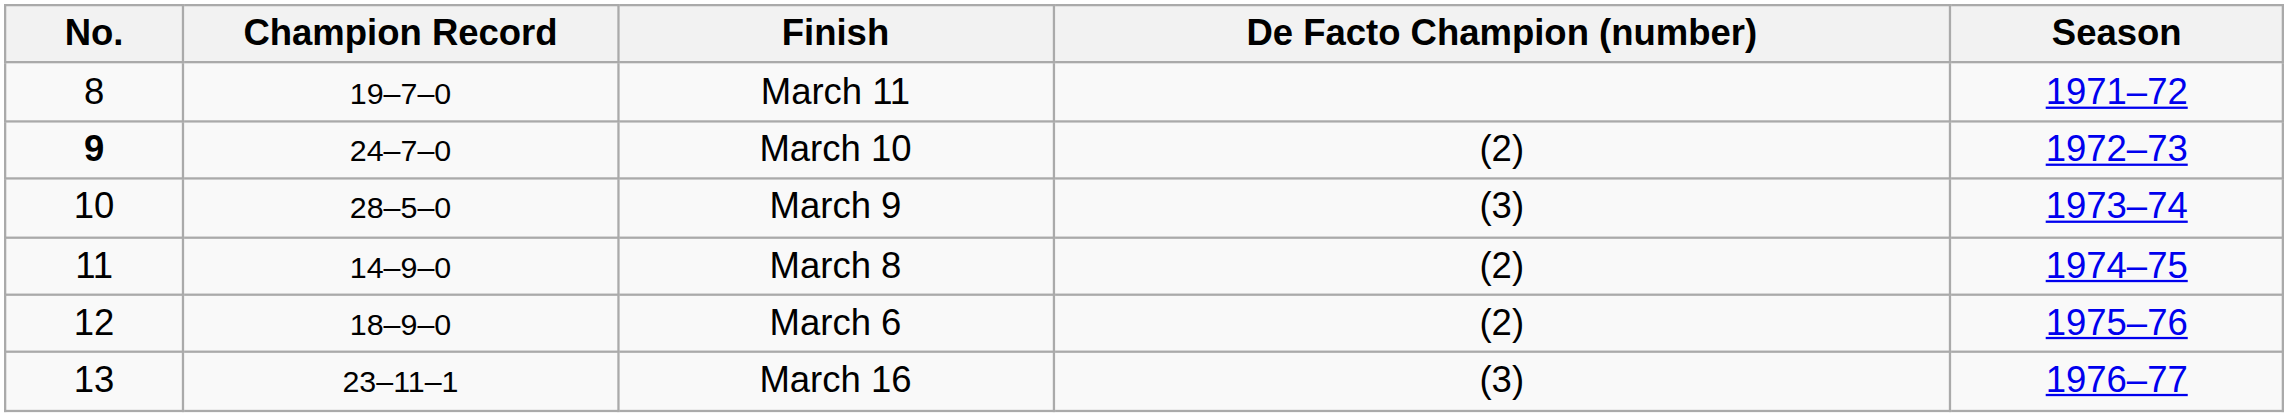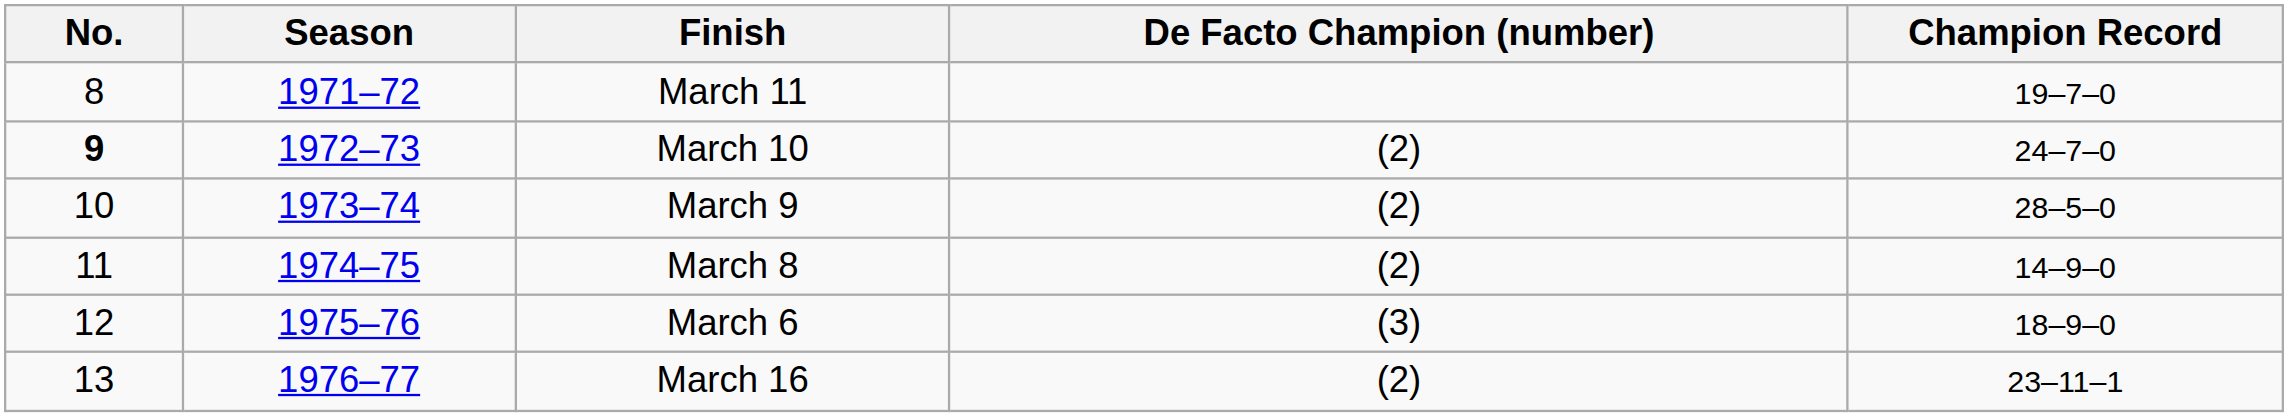columns swapped: (2117, 33) <-> (401, 33)
(1502, 206) (3) -> (1399, 206) (2)
(1502, 322) (2) -> (1399, 322) (3)
(1502, 380) (3) -> (1399, 380) (2)
